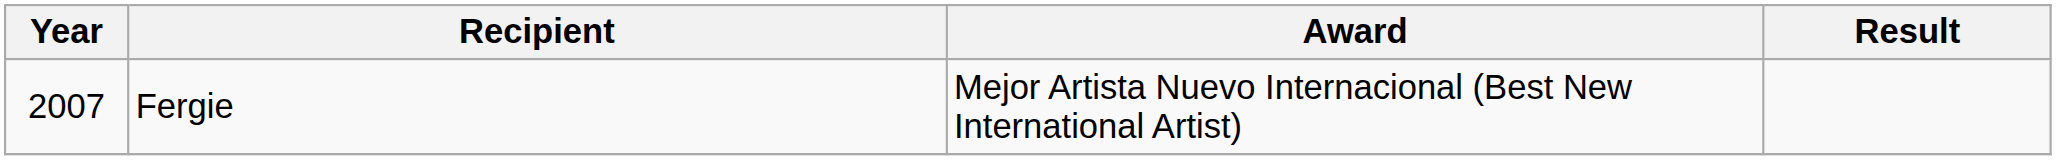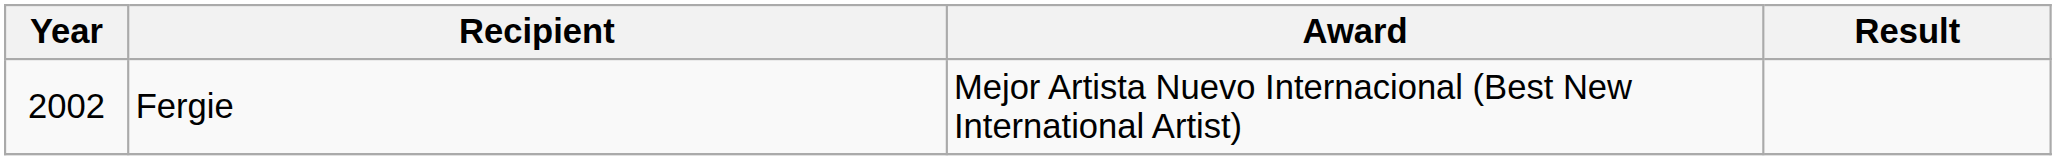(66, 106) 2007 -> (66, 106) 2002
